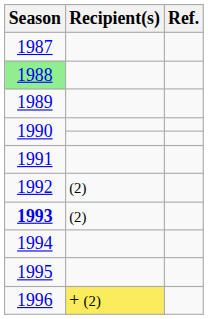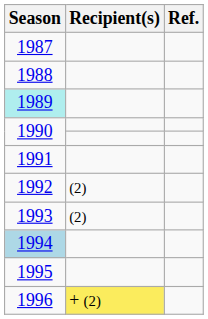(35, 74) lightgreen background -> (35, 74) no background
(35, 103) no background -> (35, 103) paleturquoise background
(35, 215) bold -> (35, 215) normal
(35, 243) no background -> (35, 243) lightblue background
